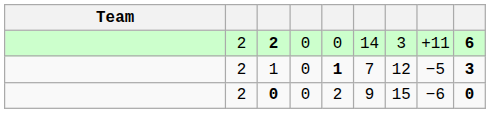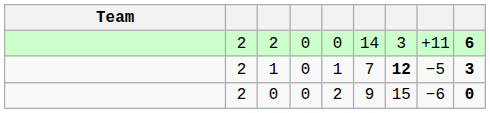(274, 43) bold -> (274, 43) normal
(337, 69) bold -> (337, 69) normal
(401, 69) normal -> (401, 69) bold
(274, 95) bold -> (274, 95) normal
